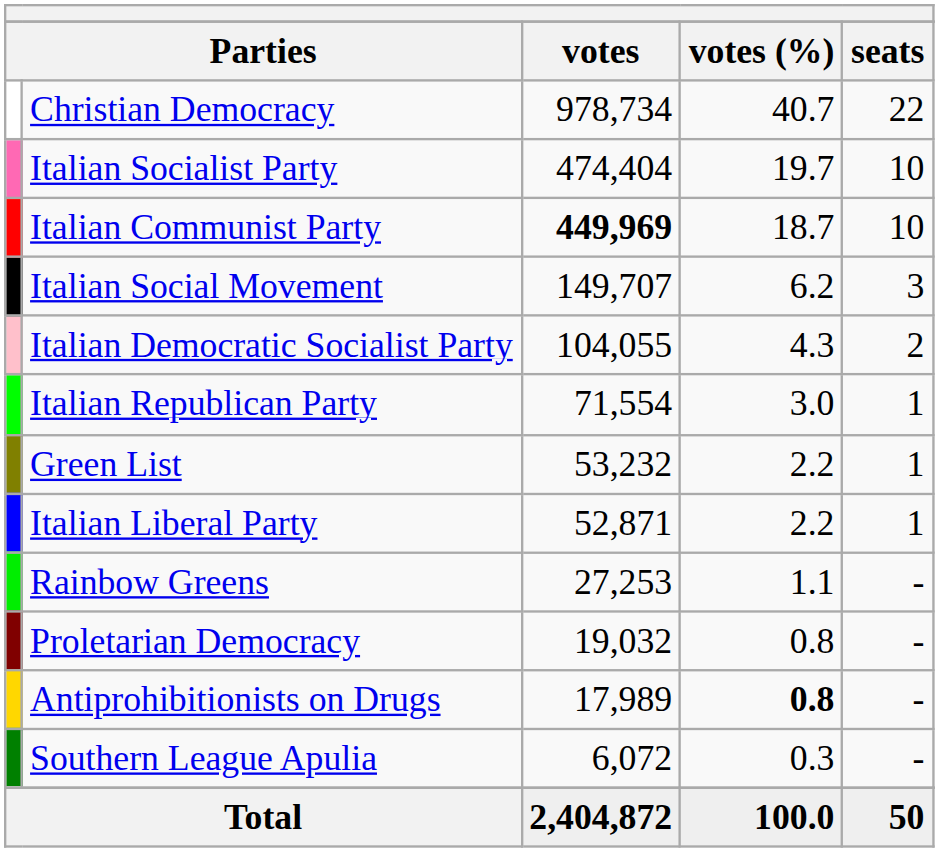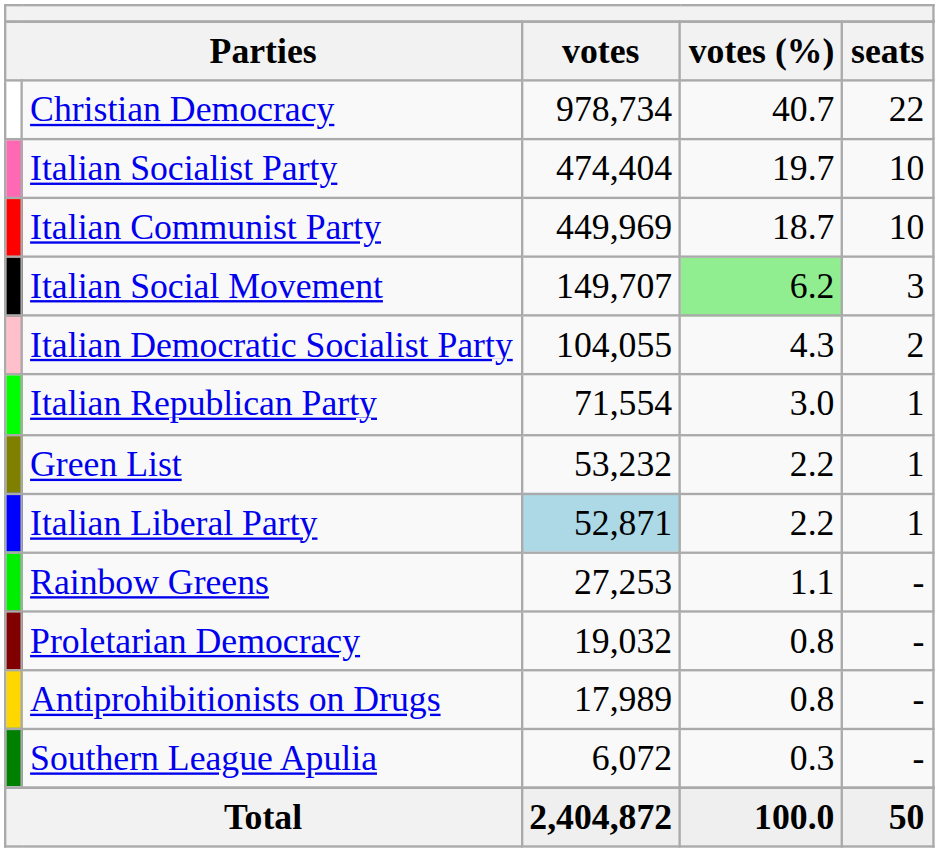(614, 227) bold -> (614, 227) normal
(812, 286) no background -> (812, 286) lightgreen background
(623, 521) no background -> (623, 521) lightblue background
(812, 698) bold -> (812, 698) normal
